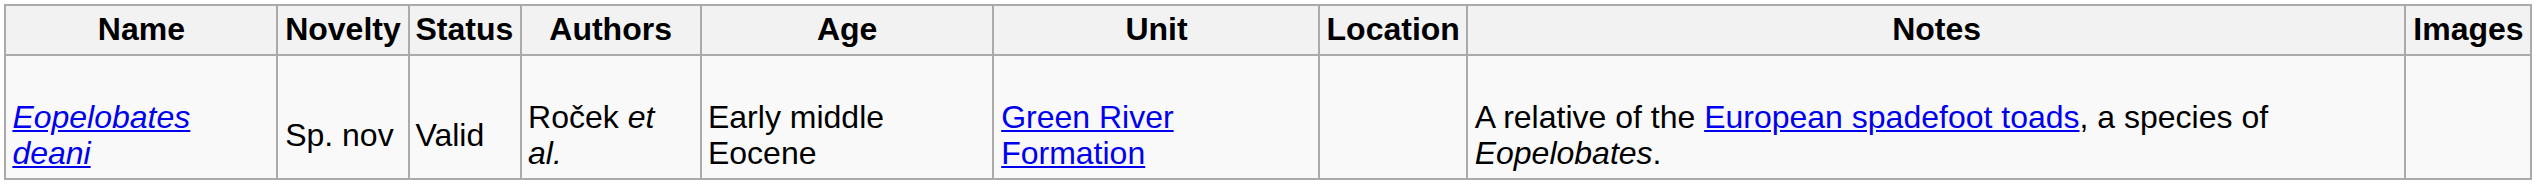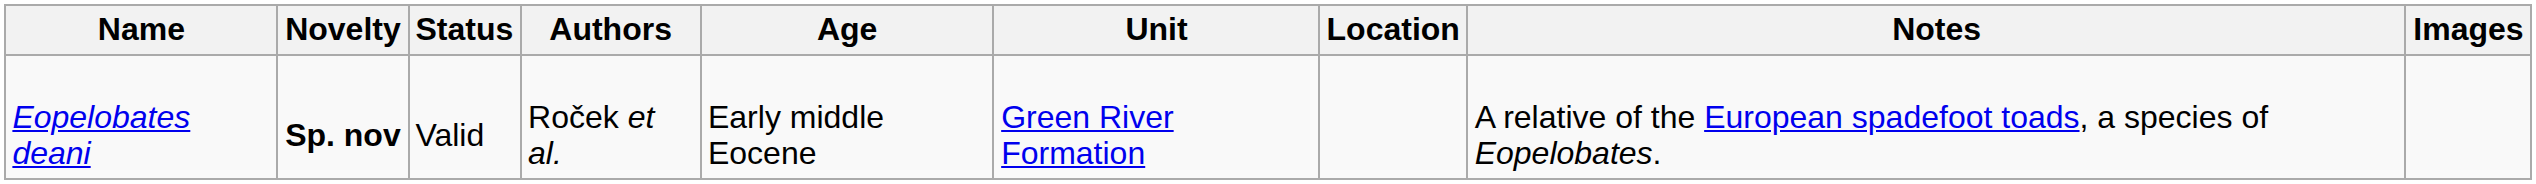(339, 134) normal -> (343, 134) bold
